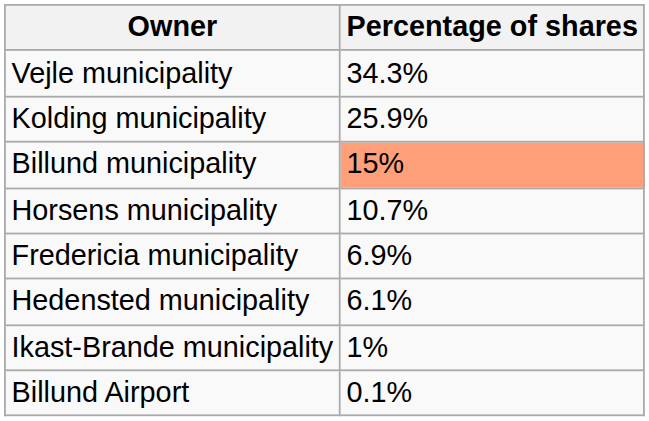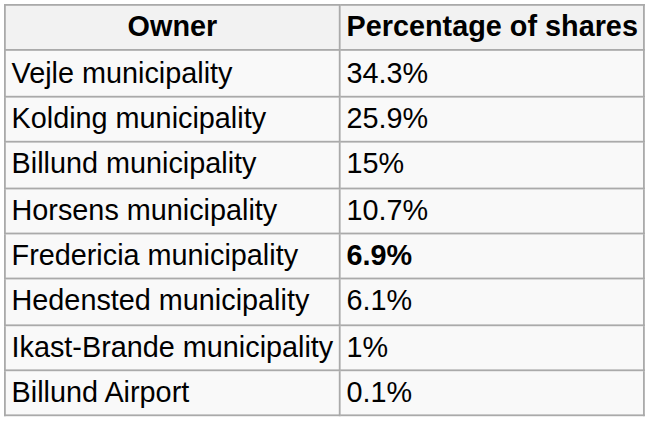(375, 164) lightsalmon background -> (375, 164) no background
(379, 255) normal -> (379, 255) bold
